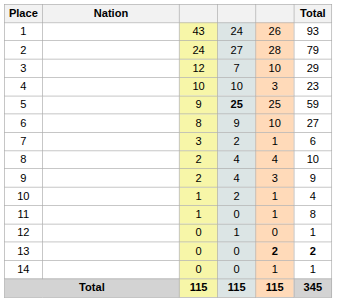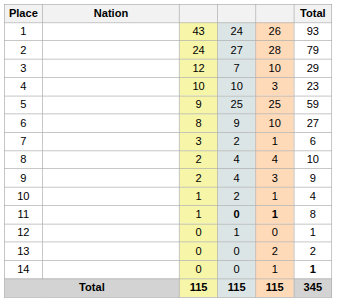(237, 104) bold -> (237, 104) normal
(237, 214) normal -> (237, 214) bold
(275, 214) normal -> (275, 214) bold
(275, 251) bold -> (275, 251) normal
(313, 251) bold -> (313, 251) normal
(313, 269) normal -> (313, 269) bold
